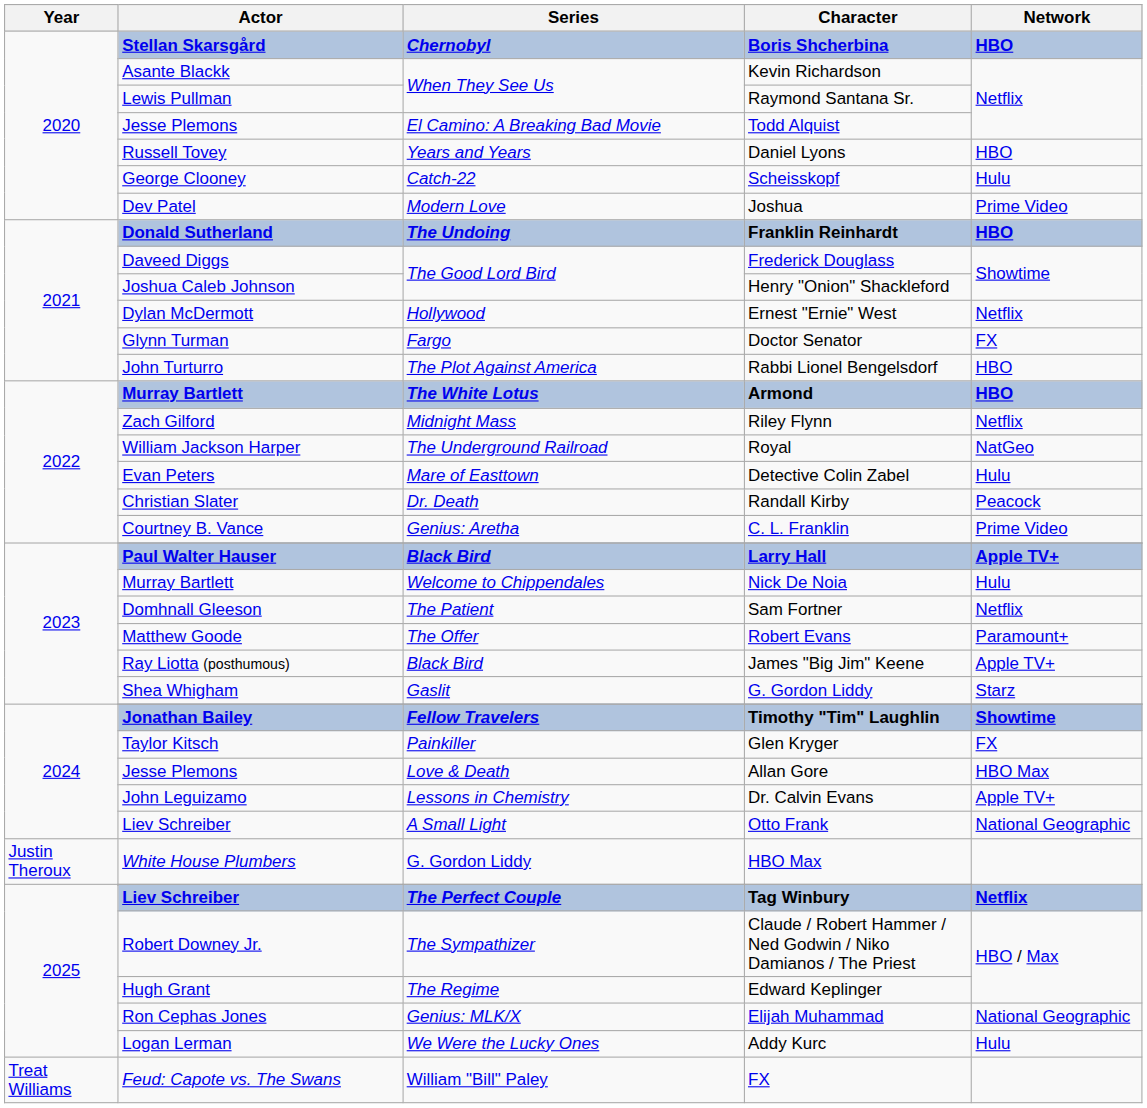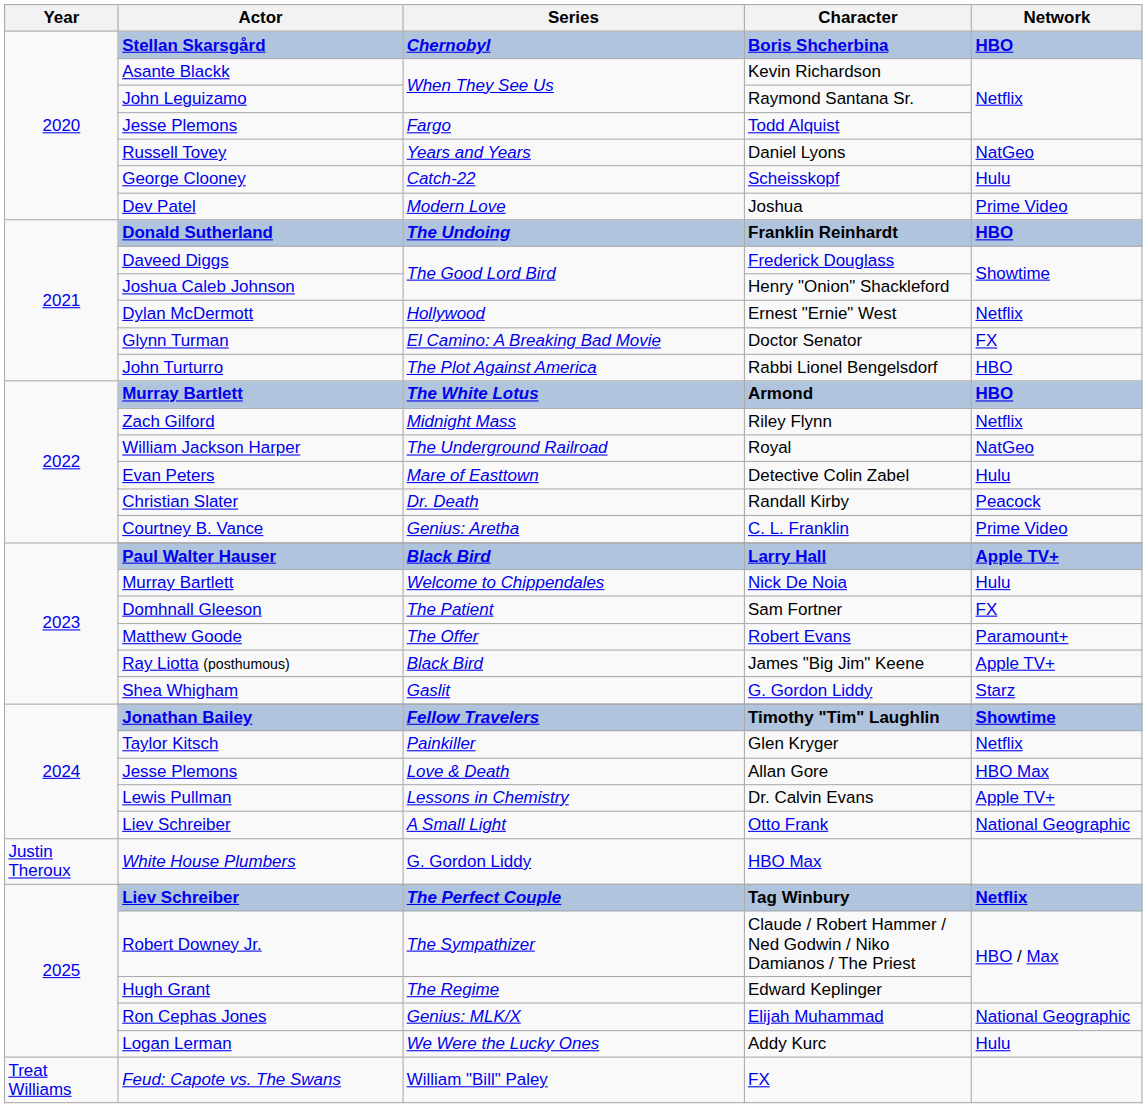(177, 98) Lewis Pullman -> (184, 98) John Leguizamo
(534, 125) El Camino: A Breaking Bad Movie -> (429, 125) Fargo
(994, 152) HBO -> (1005, 152) NatGeo
(429, 340) Fargo -> (534, 340) El Camino: A Breaking Bad Movie
(999, 609) Netflix -> (986, 609) FX
(986, 744) FX -> (999, 744) Netflix
(184, 797) John Leguizamo -> (177, 797) Lewis Pullman
